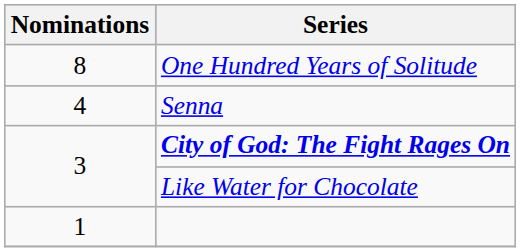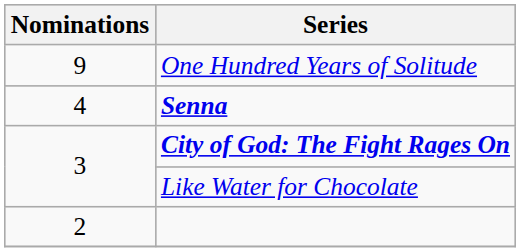(80, 65) 8 -> (80, 65) 9
(192, 105) normal -> (194, 105) bold
(80, 226) 1 -> (80, 226) 2
